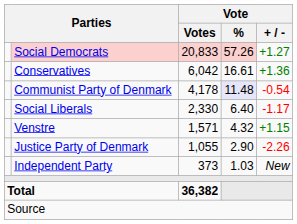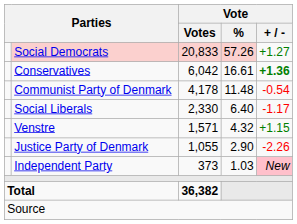(274, 71) normal -> (274, 71) bold
(239, 90) lavender background -> (239, 90) no background
(278, 166) no background -> (278, 166) pink background
